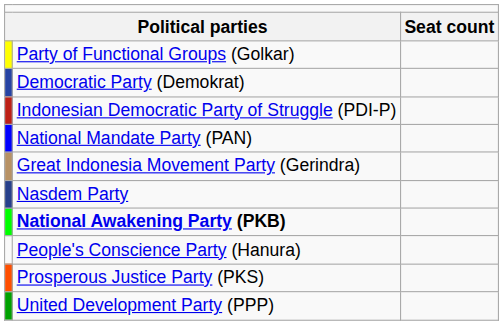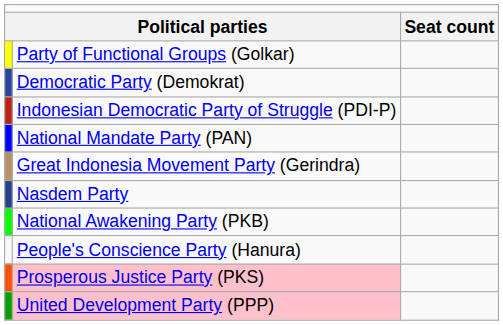(151, 221) bold -> (143, 221) normal
(140, 277) no background -> (140, 277) pink background
(145, 305) no background -> (145, 305) pink background
